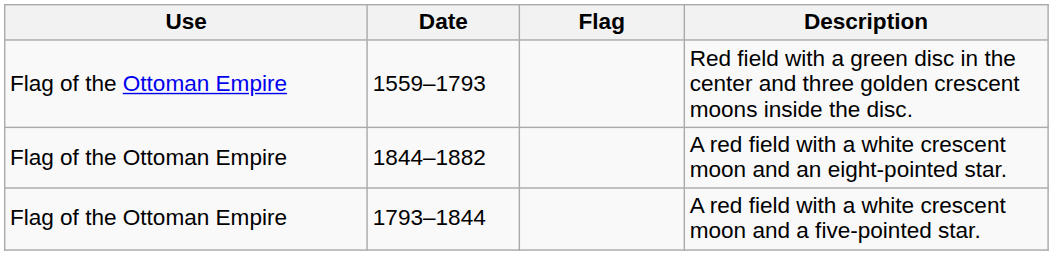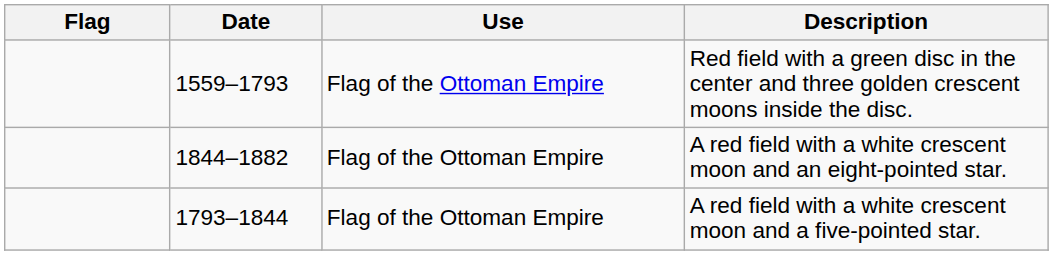columns swapped: (602, 22) <-> (186, 22)
